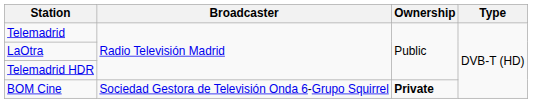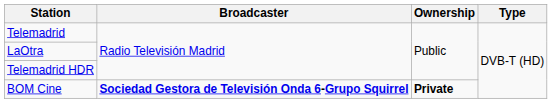(244, 88) normal -> (254, 88) bold
